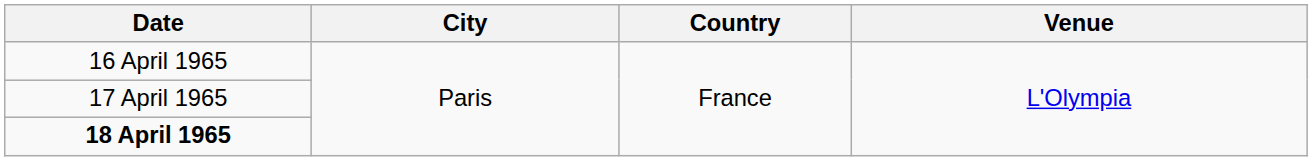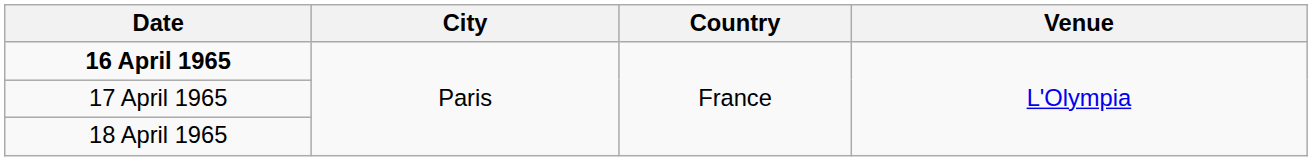(158, 60) normal -> (158, 60) bold
(158, 135) bold -> (158, 135) normal
